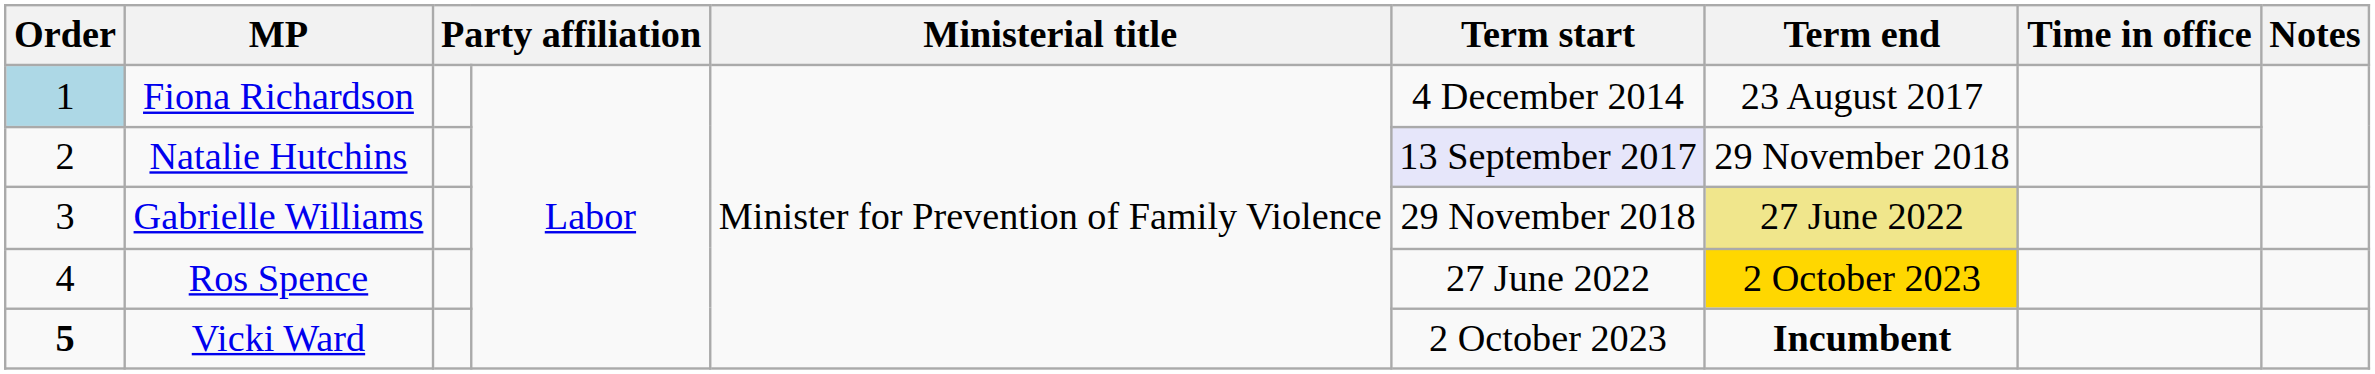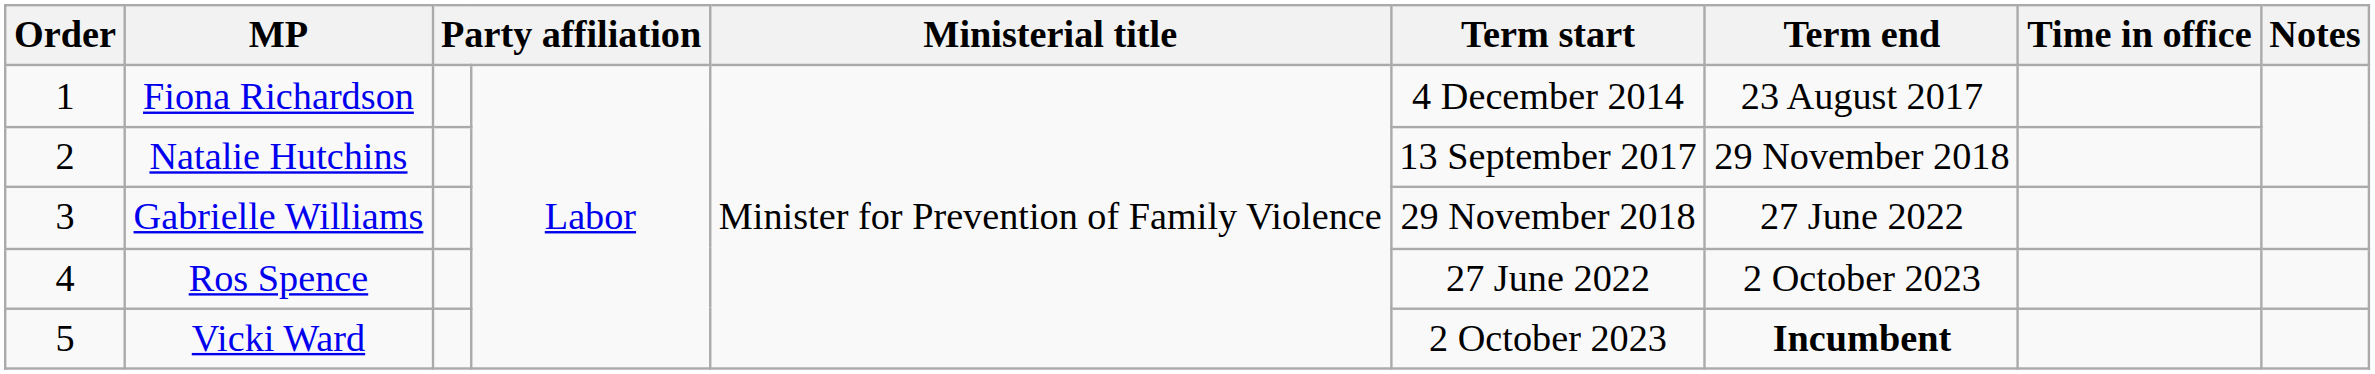(65, 95) lightblue background -> (65, 95) no background
(1548, 156) lavender background -> (1548, 156) no background
(1862, 216) khaki background -> (1862, 216) no background
(1862, 277) gold background -> (1862, 277) no background
(65, 338) bold -> (65, 338) normal
